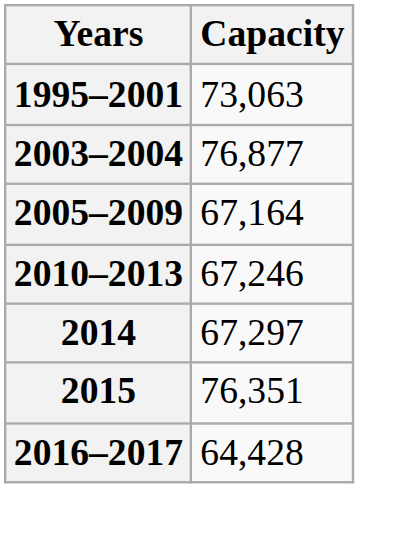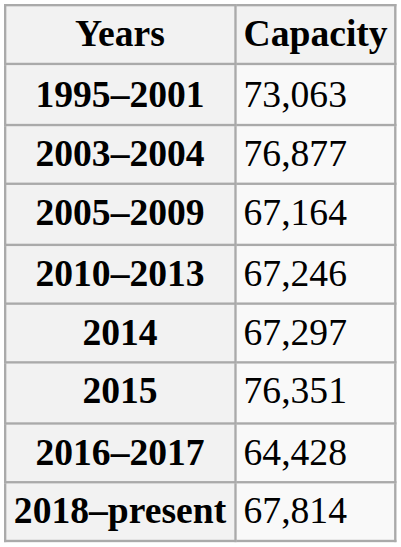+ row: (120, 511)
